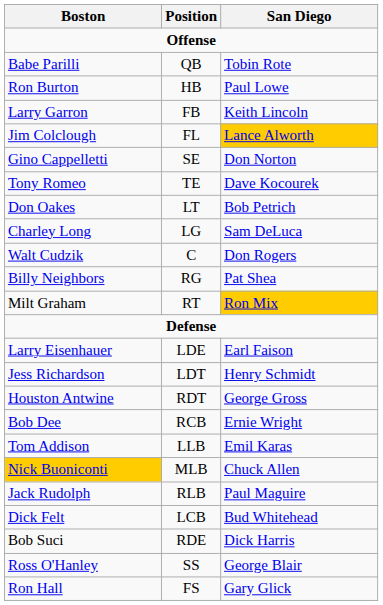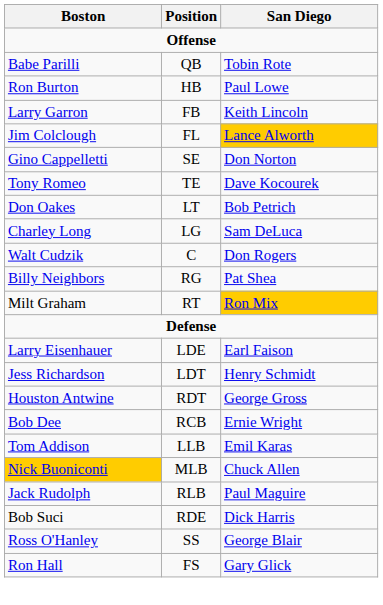- row: (36, 517)
